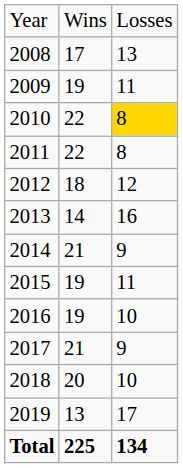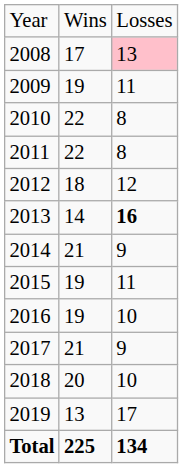(127, 53) no background -> (127, 53) pink background
(121, 119) gold background -> (121, 119) no background
(127, 217) normal -> (127, 217) bold
